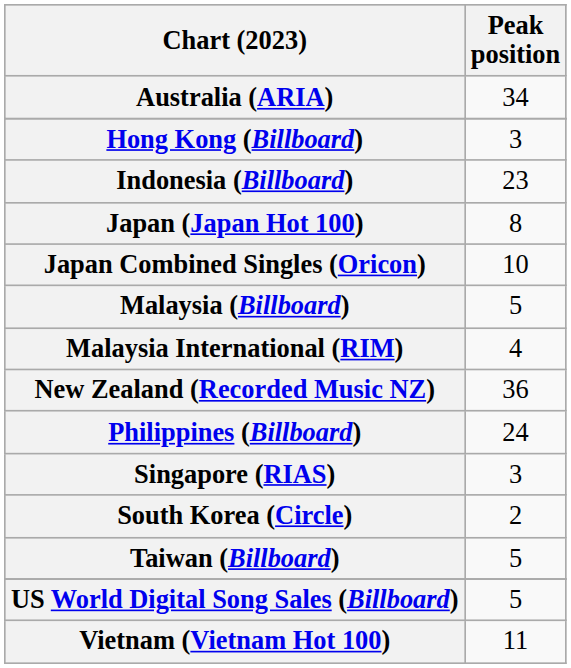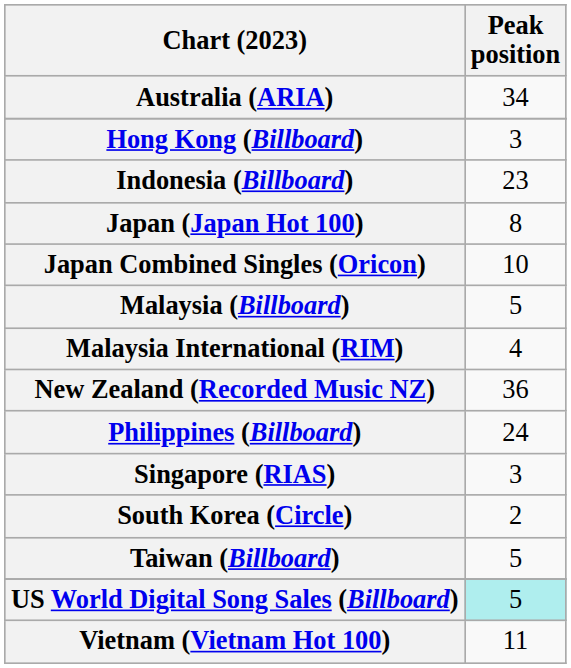(516, 599) no background -> (516, 599) paleturquoise background
